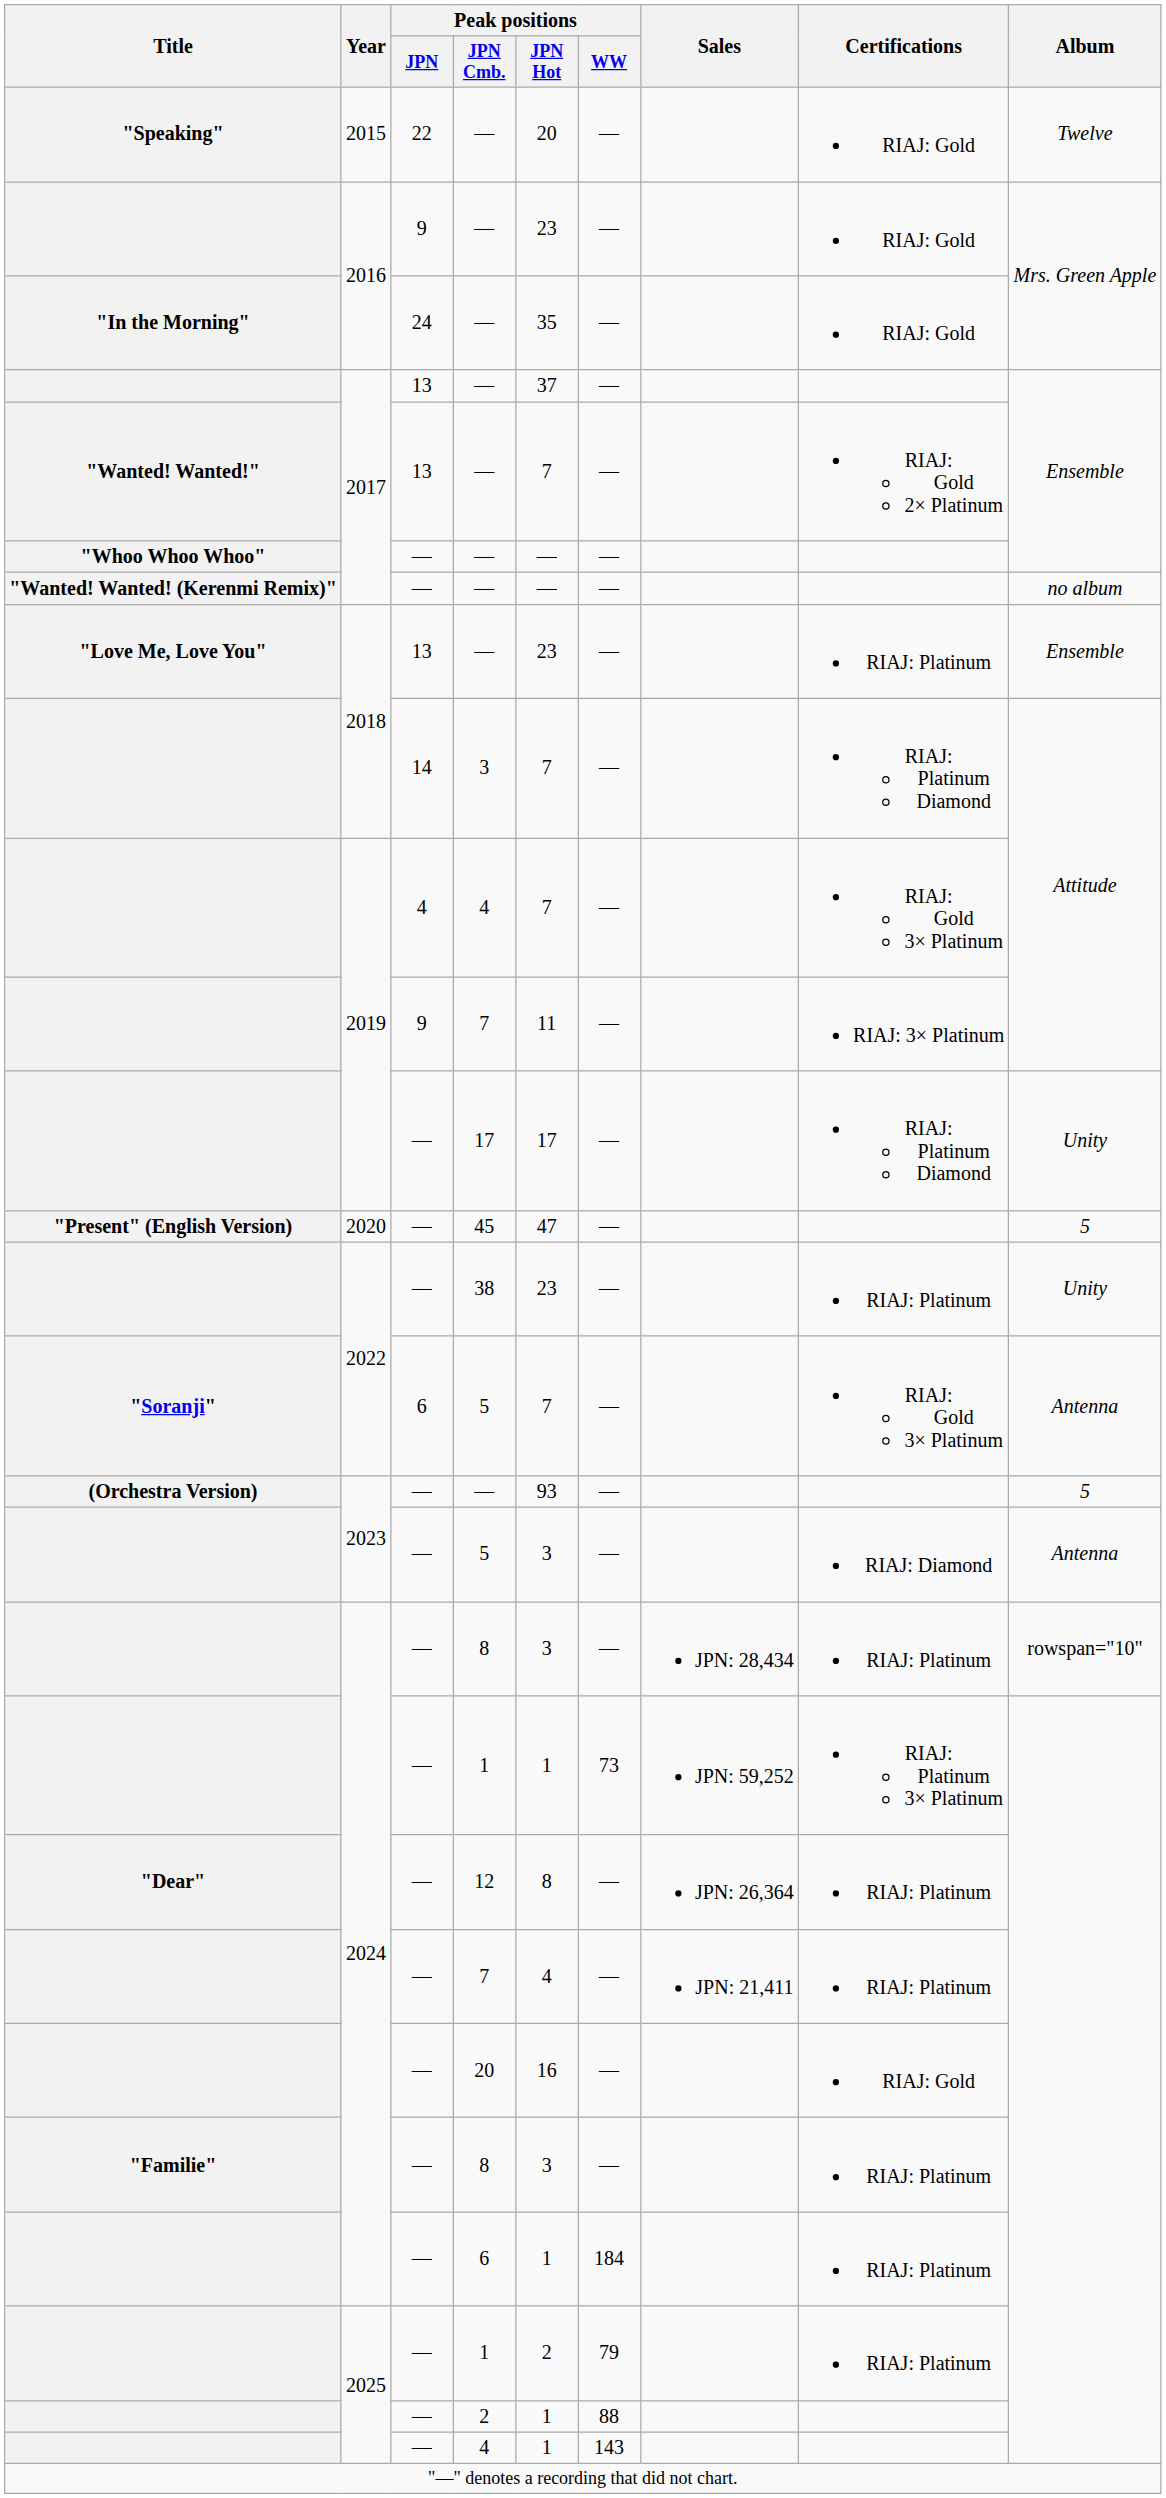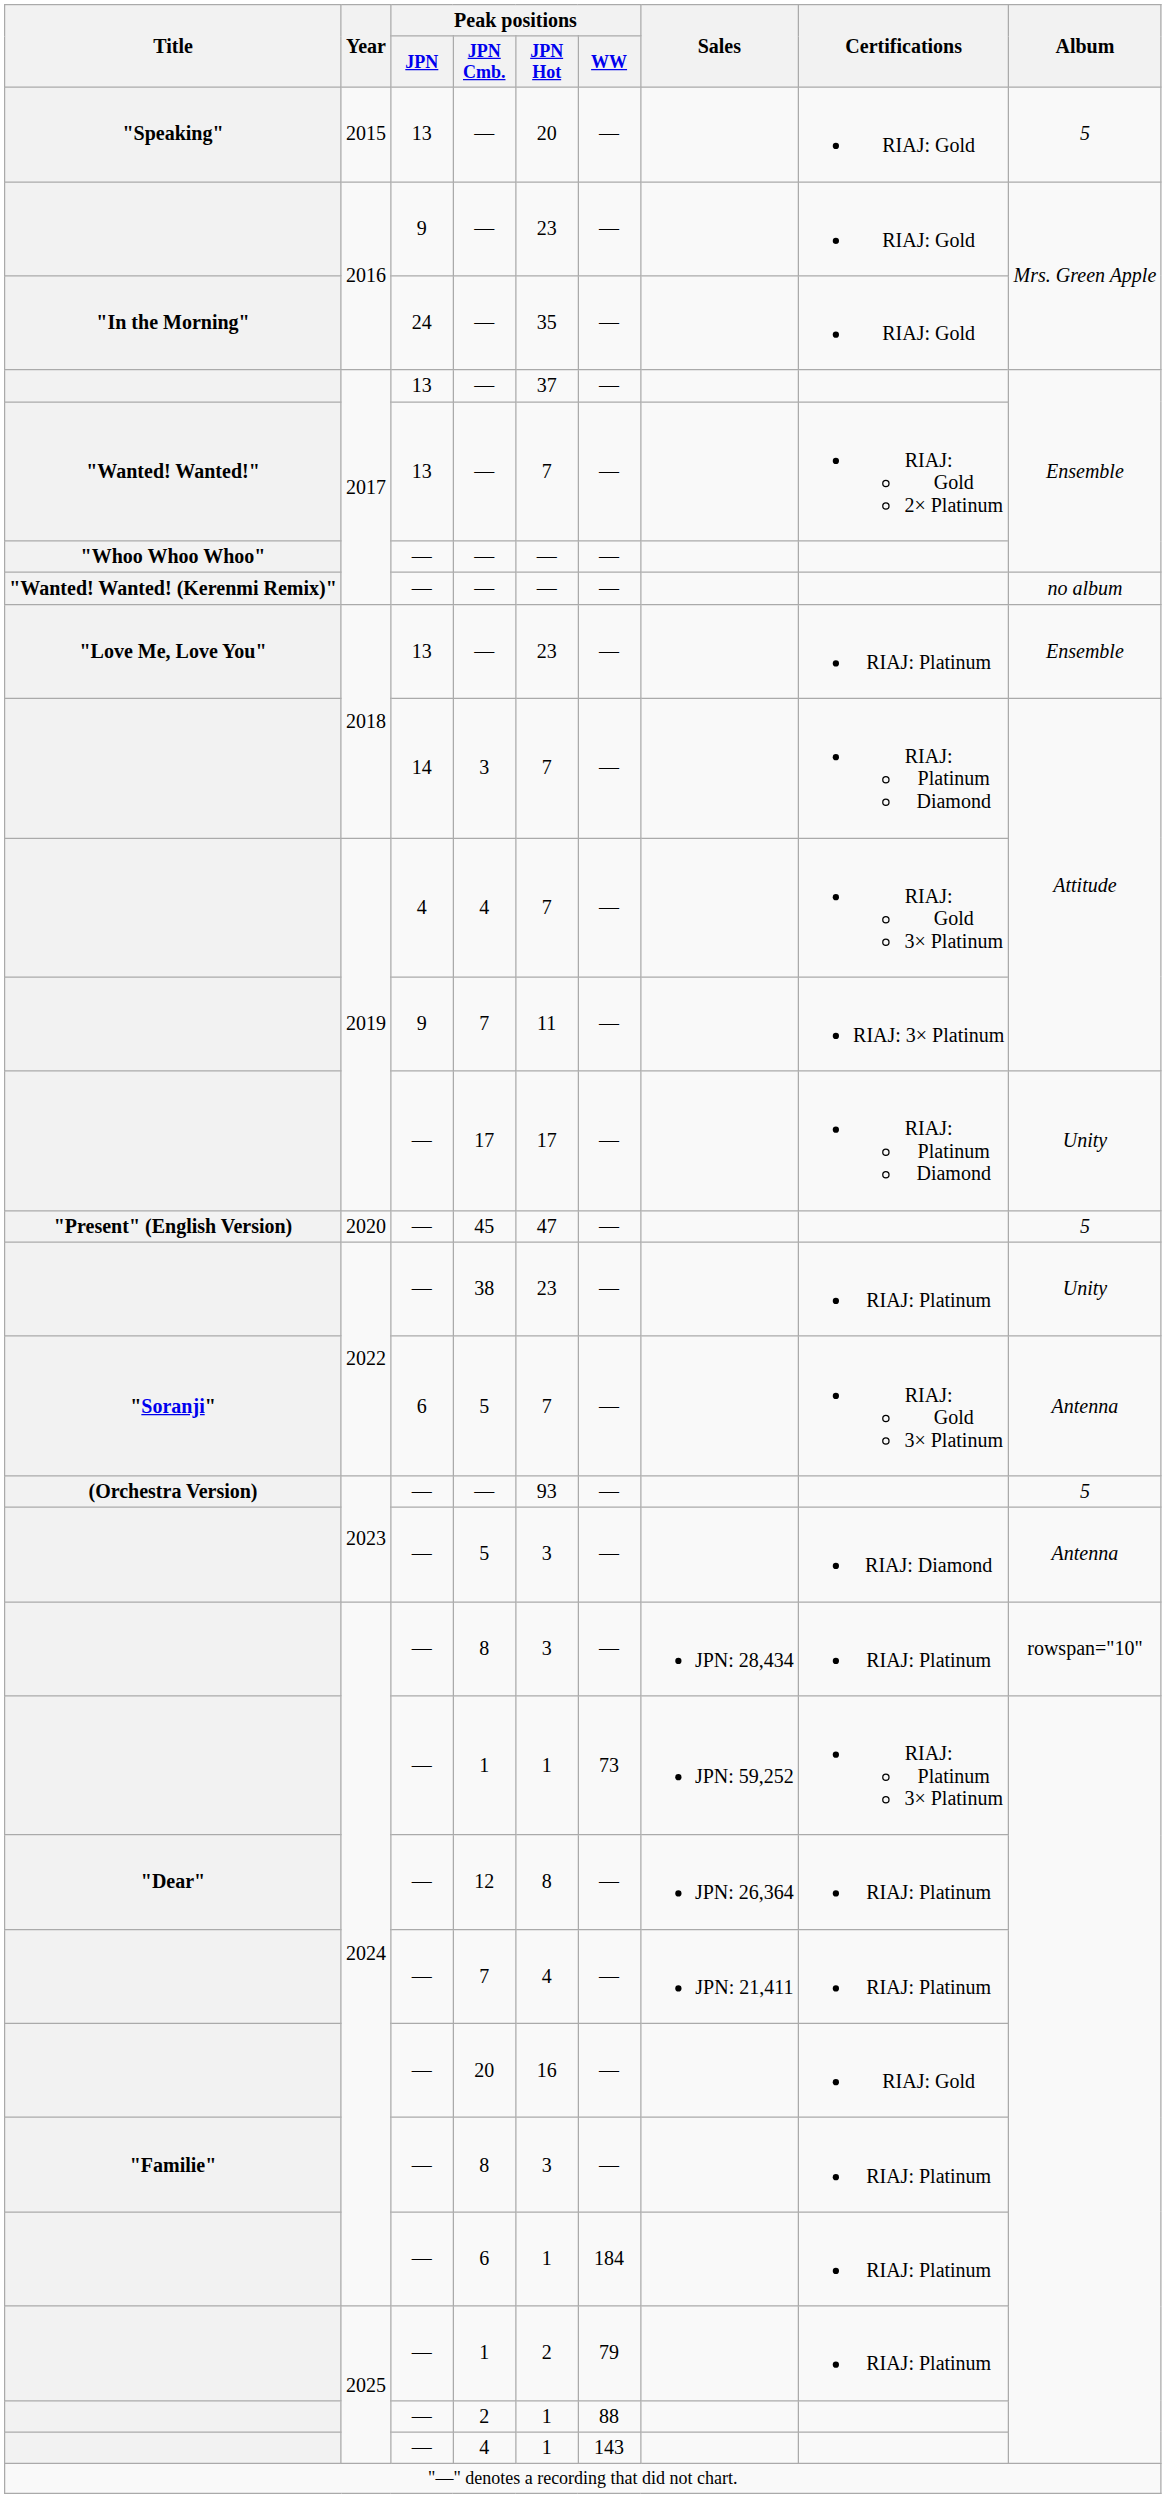(422, 134) 22 -> (422, 134) 13
(1085, 134) Twelve -> (1085, 134) 5
